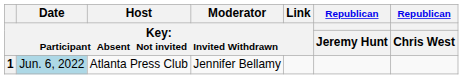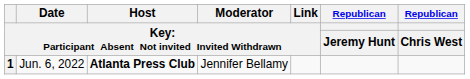(52, 64) lightblue background -> (52, 64) no background
(139, 64) normal -> (142, 64) bold
